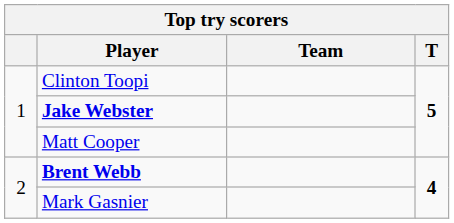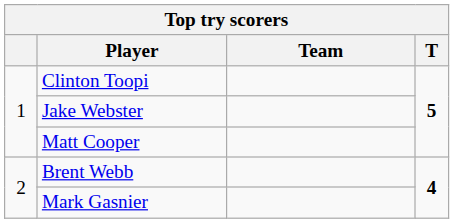(97, 111) bold -> (92, 111) normal
(91, 171) bold -> (88, 171) normal
